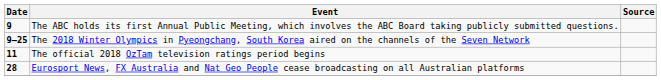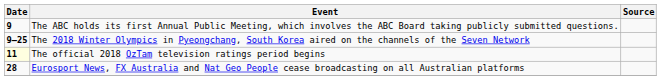(12, 54) no background -> (12, 54) lightyellow background
